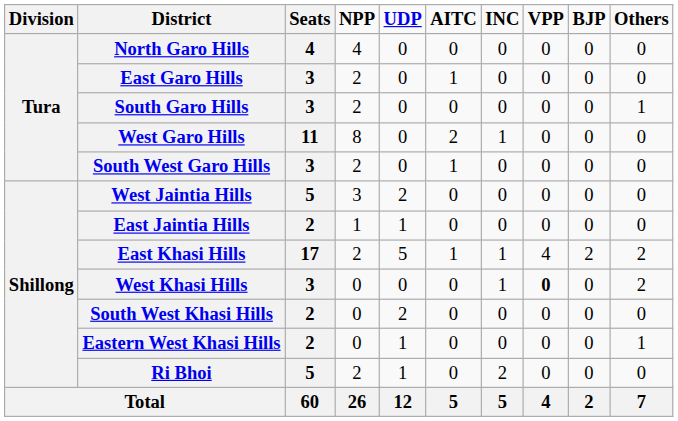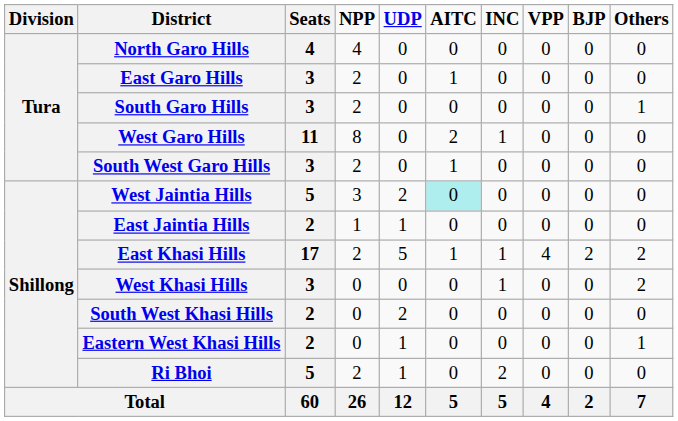(453, 195) no background -> (453, 195) paleturquoise background
(546, 284) bold -> (546, 284) normal
